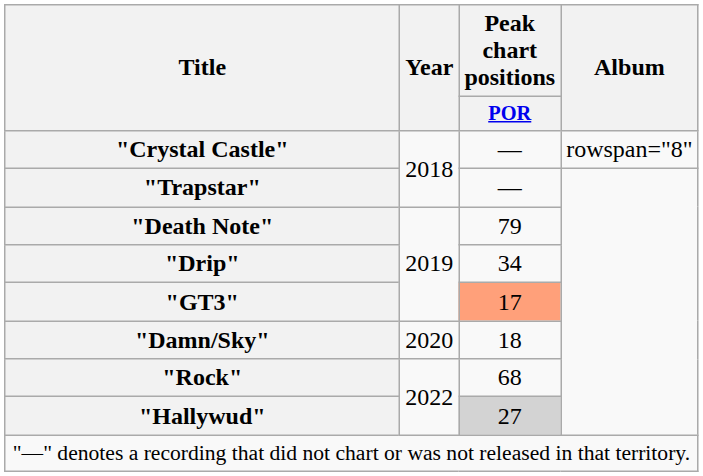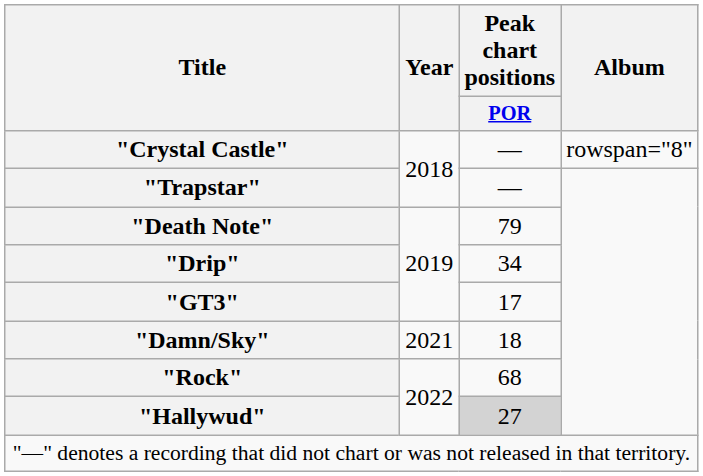(510, 301) lightsalmon background -> (510, 301) no background
(429, 339) 2020 -> (429, 339) 2021
